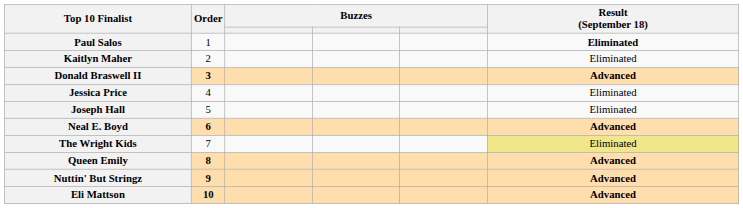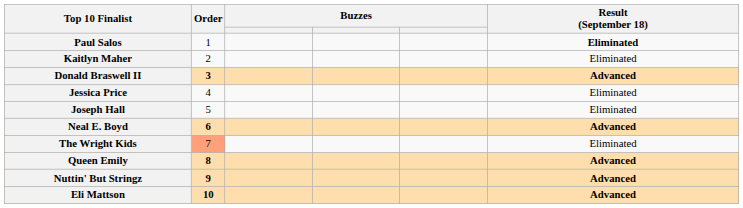(208, 144) no background -> (208, 144) lightsalmon background
(613, 144) khaki background -> (613, 144) no background
